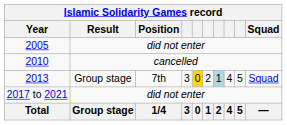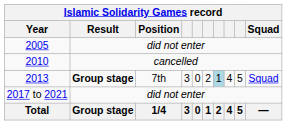(103, 78) normal -> (103, 78) bold
(198, 78) gold background -> (198, 78) no background
